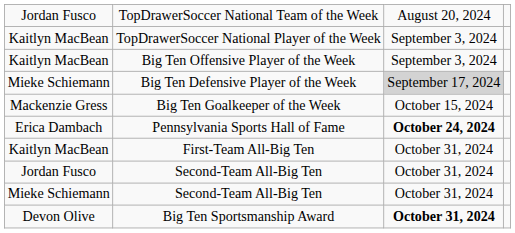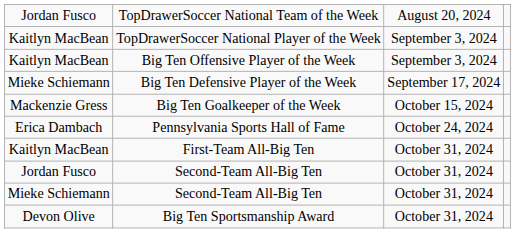(444, 82) lightgrey background -> (444, 82) no background
(444, 127) bold -> (444, 127) normal
(444, 216) bold -> (444, 216) normal
